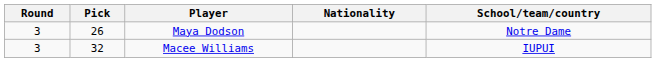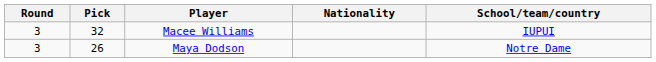rows swapped: (208, 31) <-> (208, 48)
